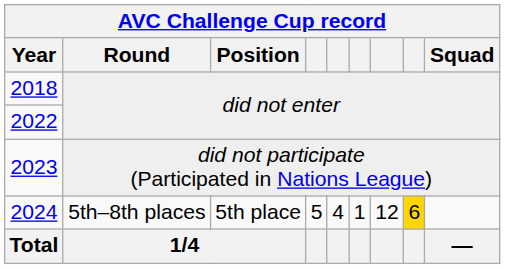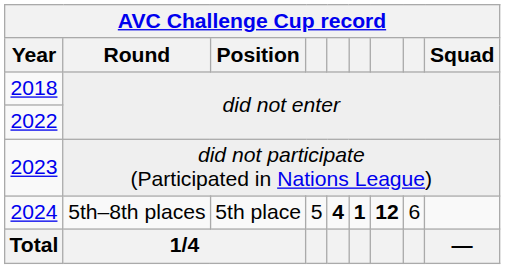(338, 212) normal -> (338, 212) bold
(360, 212) normal -> (360, 212) bold
(387, 212) normal -> (387, 212) bold
(414, 212) gold background -> (414, 212) no background
